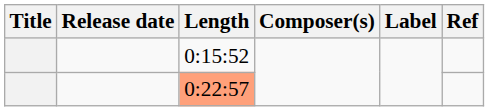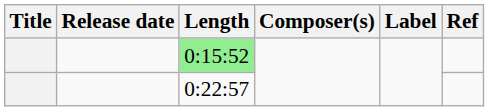(217, 55) no background -> (217, 55) lightgreen background
(217, 88) lightsalmon background -> (217, 88) no background
